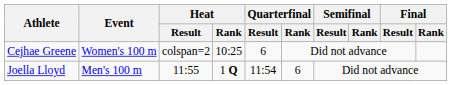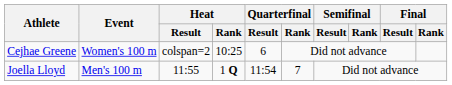(298, 71) 6 -> (298, 71) 7
